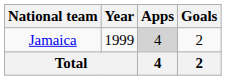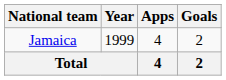(158, 39) lightgrey background -> (158, 39) no background
